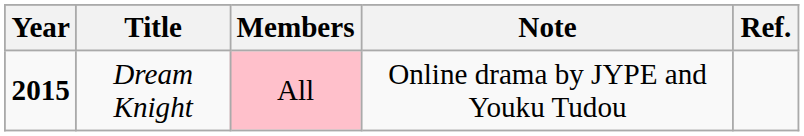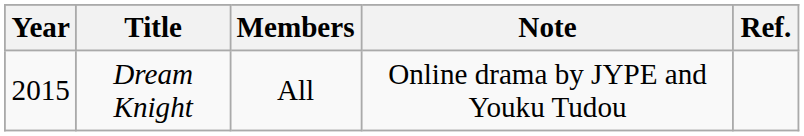(41, 90) bold -> (41, 90) normal
(295, 90) pink background -> (295, 90) no background
